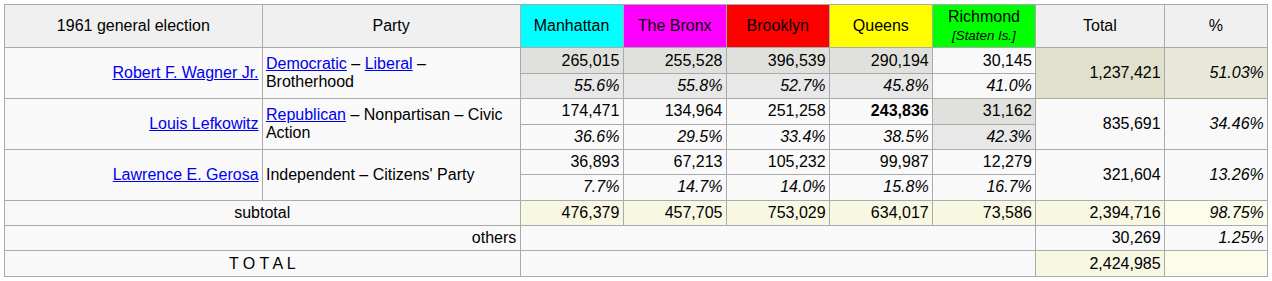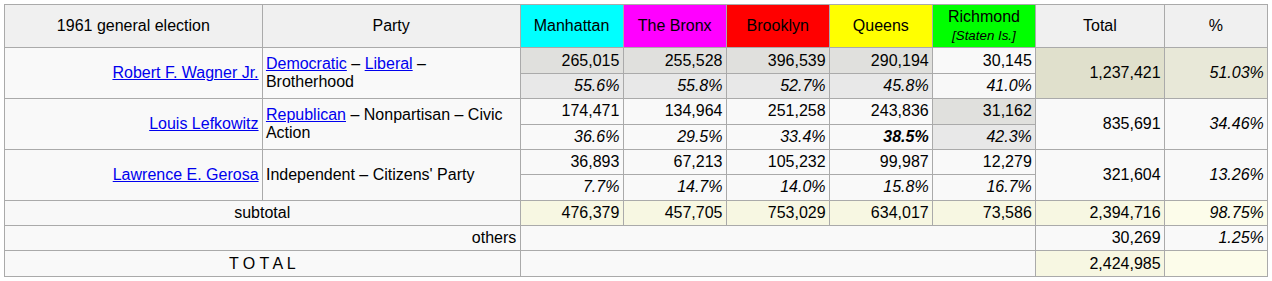(900, 111) bold -> (900, 111) normal
(906, 136) normal -> (906, 136) bold
